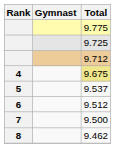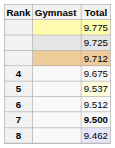(96, 74) khaki background -> (96, 74) no background
(96, 89) no background -> (96, 89) lightyellow background
(96, 120) normal -> (96, 120) bold
(96, 135) no background -> (96, 135) lavender background
